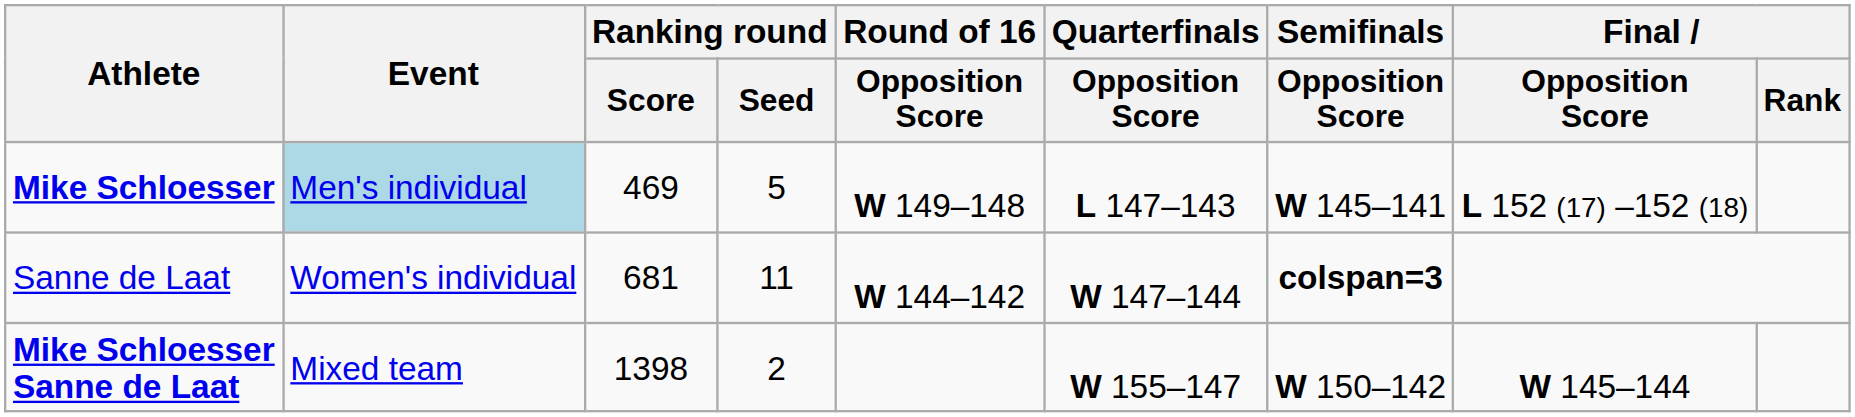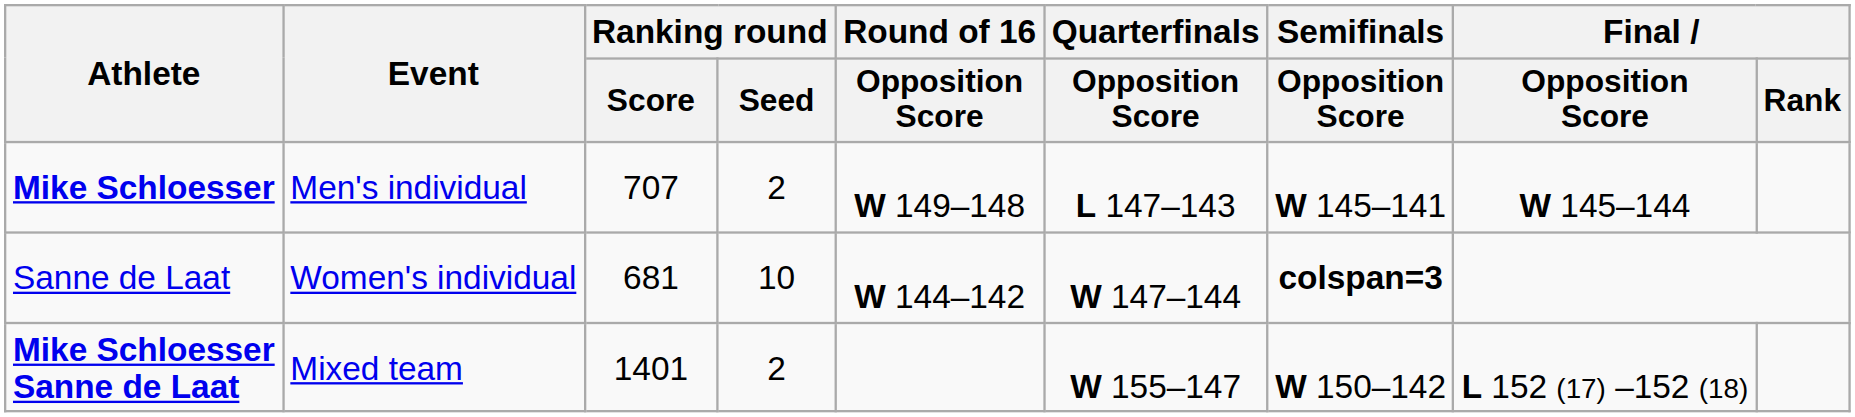(409, 188) lightblue background -> (409, 188) no background
(651, 188) 469 -> (651, 188) 707
(777, 188) 5 -> (777, 188) 2
(1605, 206) L 152 (17) –152 (18) -> (1605, 206) W 145–144
(777, 278) 11 -> (777, 278) 10
(651, 368) 1398 -> (651, 368) 1401
(1605, 386) W 145–144 -> (1605, 386) L 152 (17) –152 (18)
